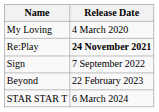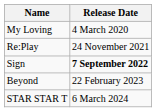(112, 47) bold -> (111, 47) normal
(108, 64) normal -> (110, 64) bold
